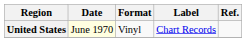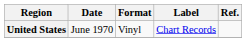(92, 29) lightyellow background -> (92, 29) no background
